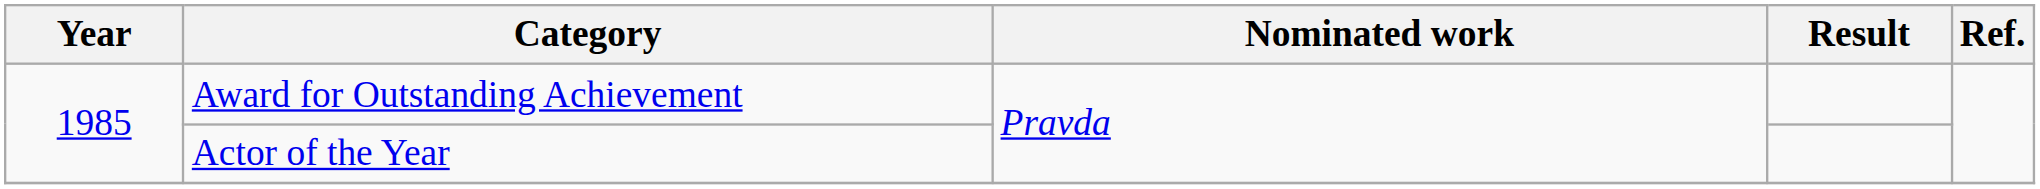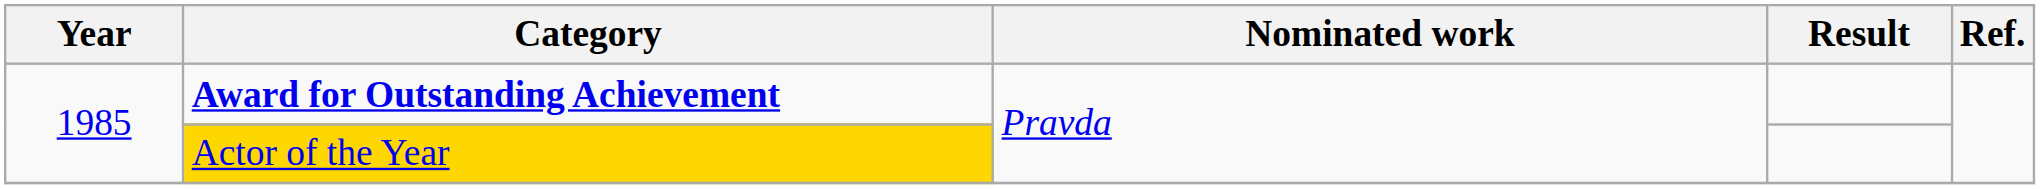(467, 93) normal -> (486, 93) bold
(321, 152) no background -> (321, 152) gold background
